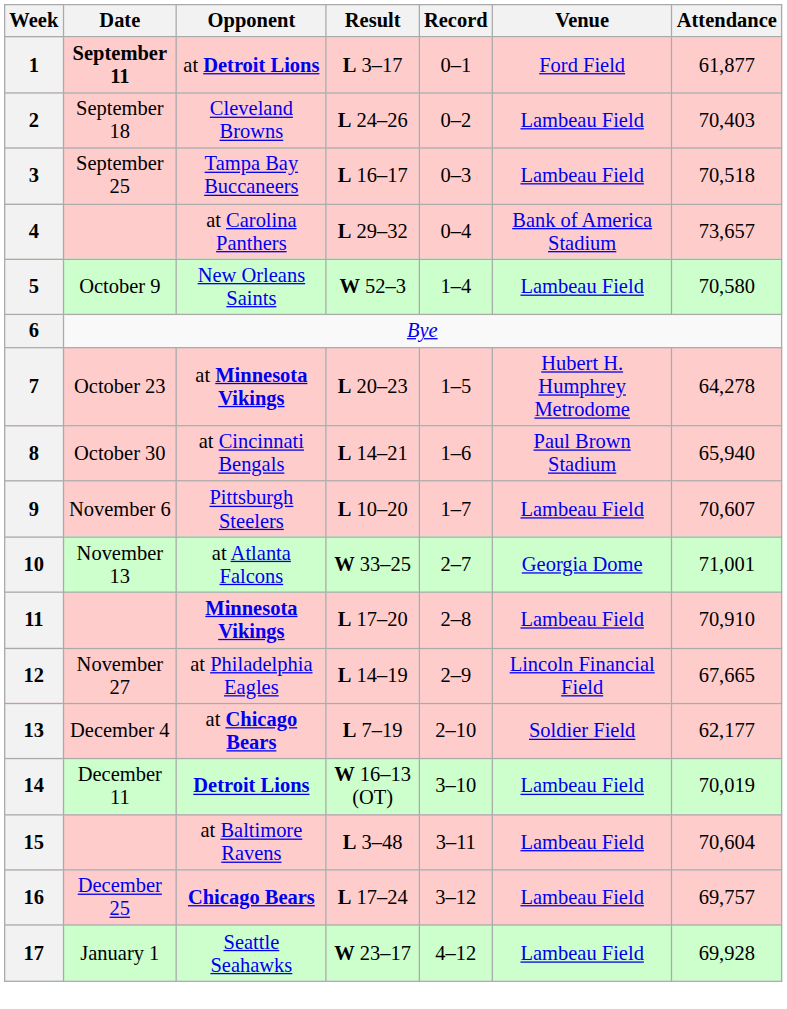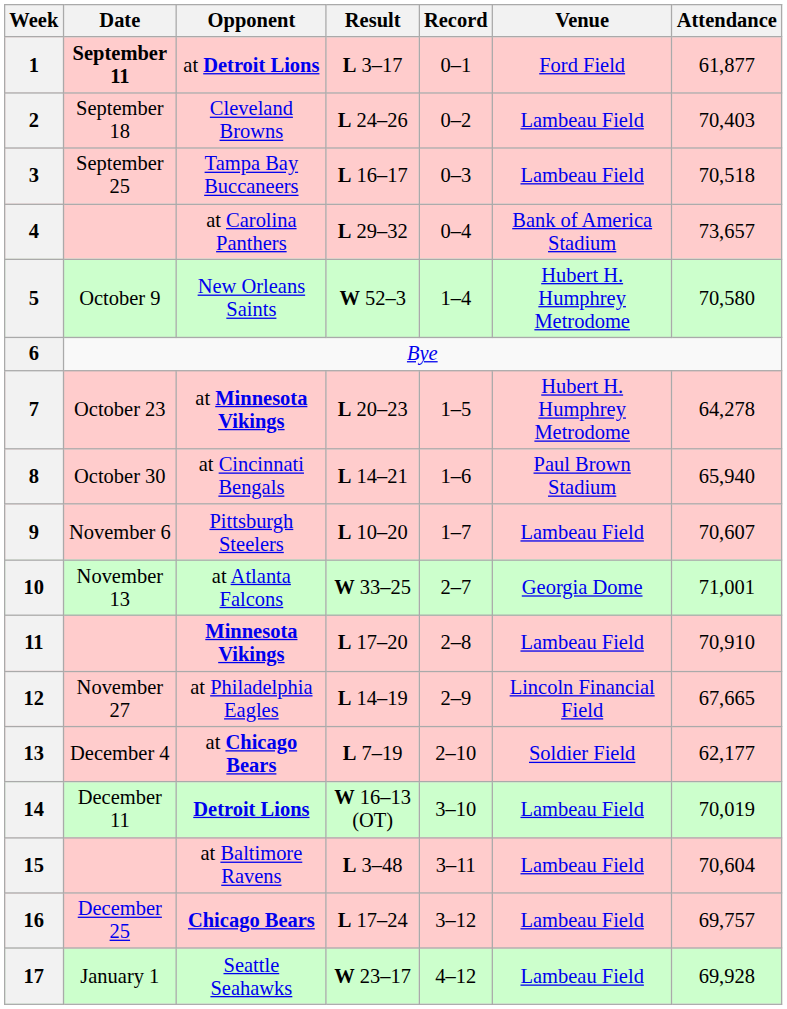(582, 286) Lambeau Field -> (582, 298) Hubert H. Humphrey Metrodome
